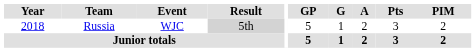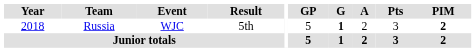(246, 26) lightgrey background -> (246, 26) no background
(341, 26) normal -> (341, 26) bold
(443, 26) normal -> (443, 26) bold
